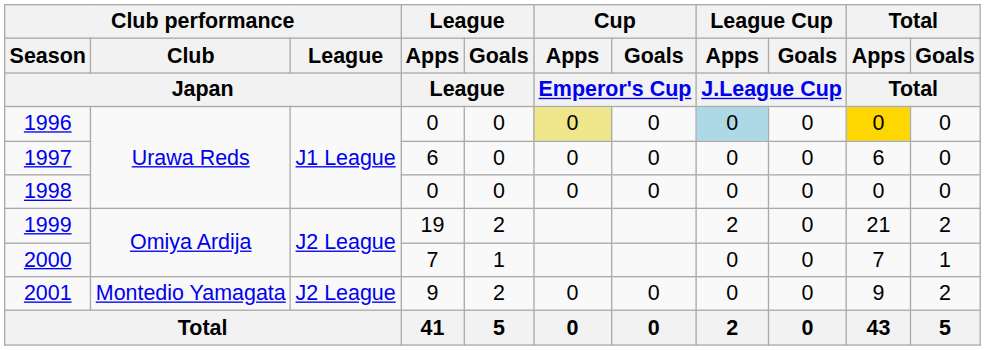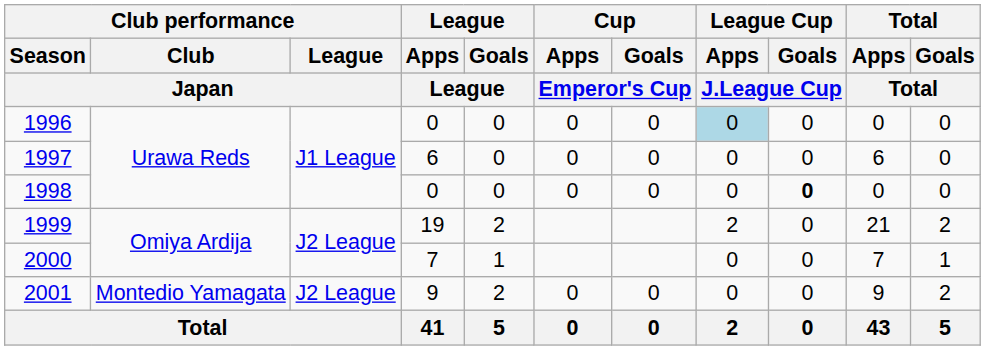(572, 123) khaki background -> (572, 123) no background
(879, 123) gold background -> (879, 123) no background
(807, 191) normal -> (807, 191) bold
